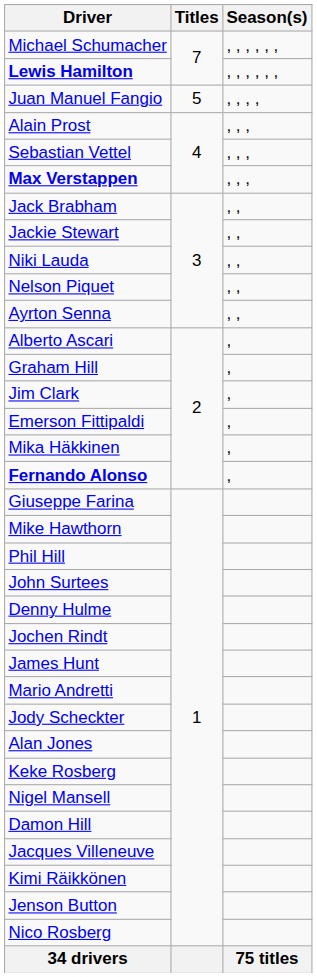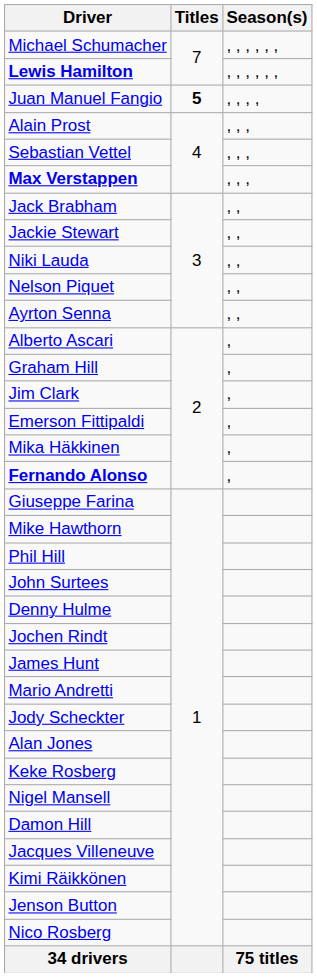(197, 98) normal -> (197, 98) bold
